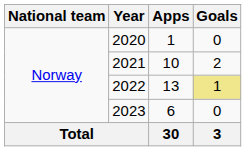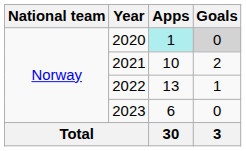(171, 39) no background -> (171, 39) paleturquoise background
(217, 39) no background -> (217, 39) lightgrey background
(217, 87) khaki background -> (217, 87) no background
